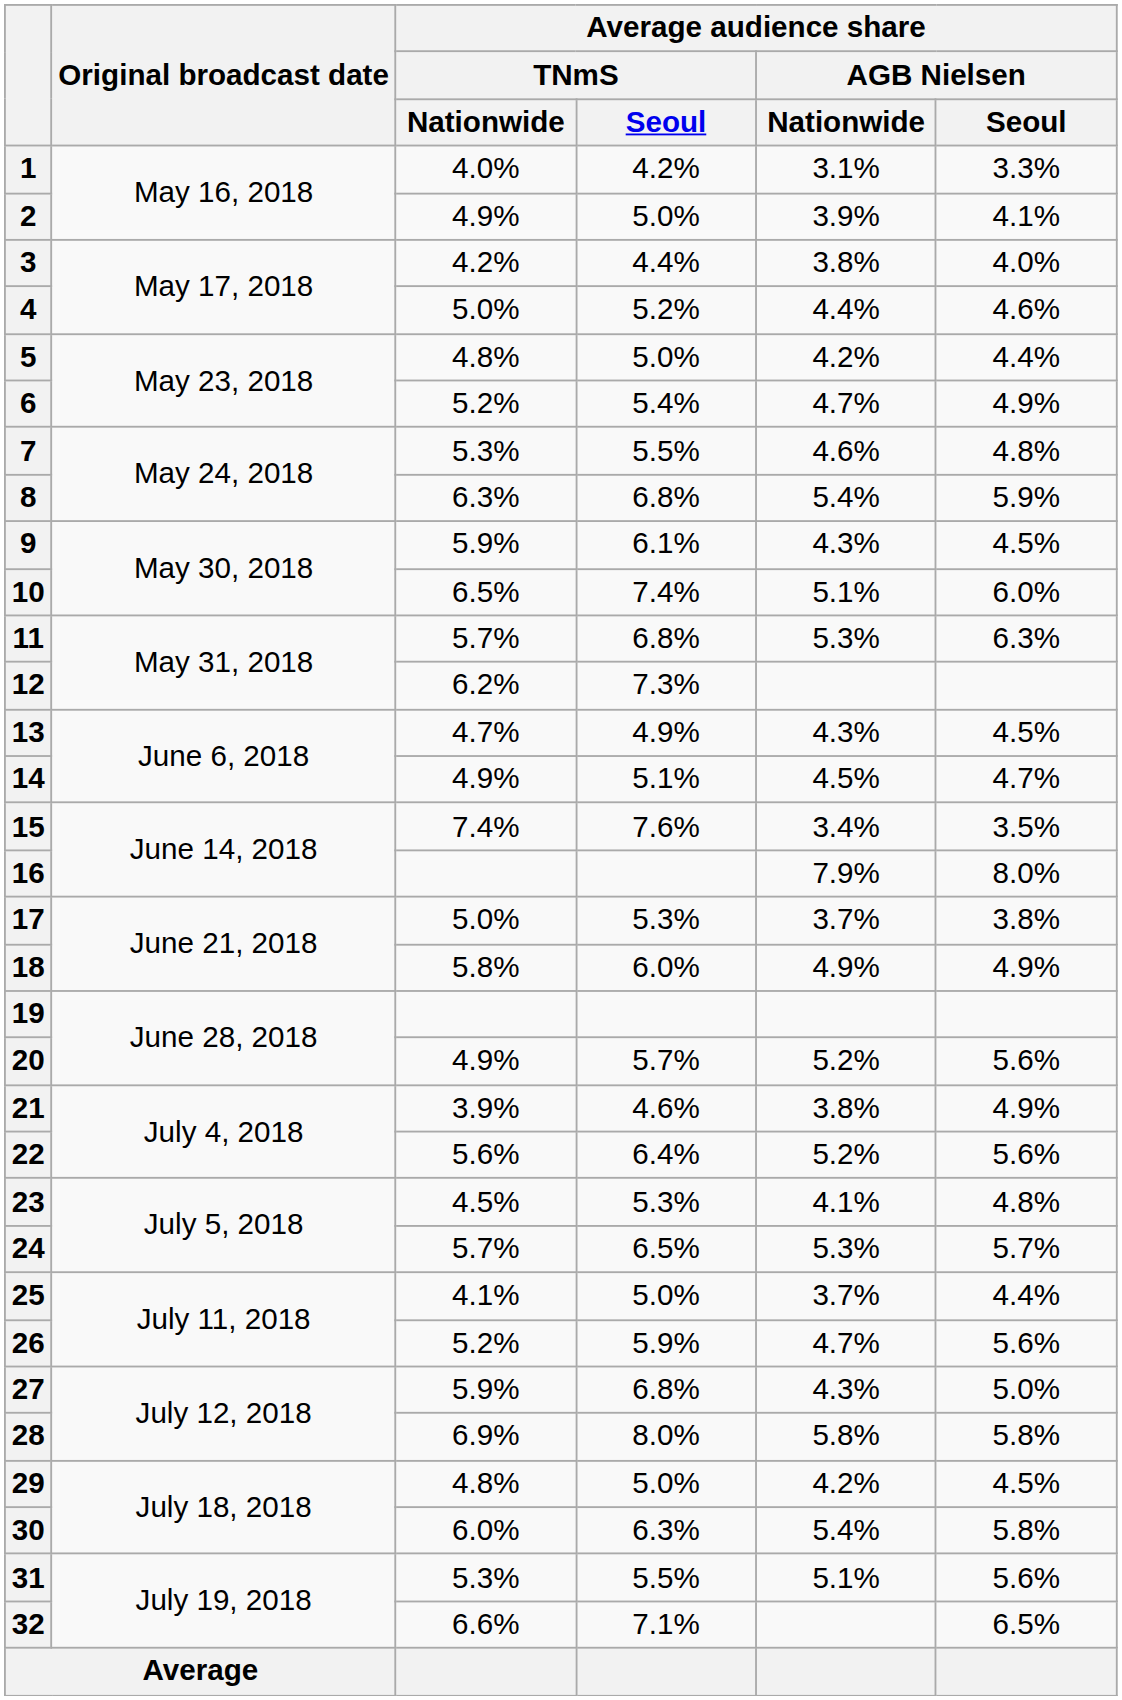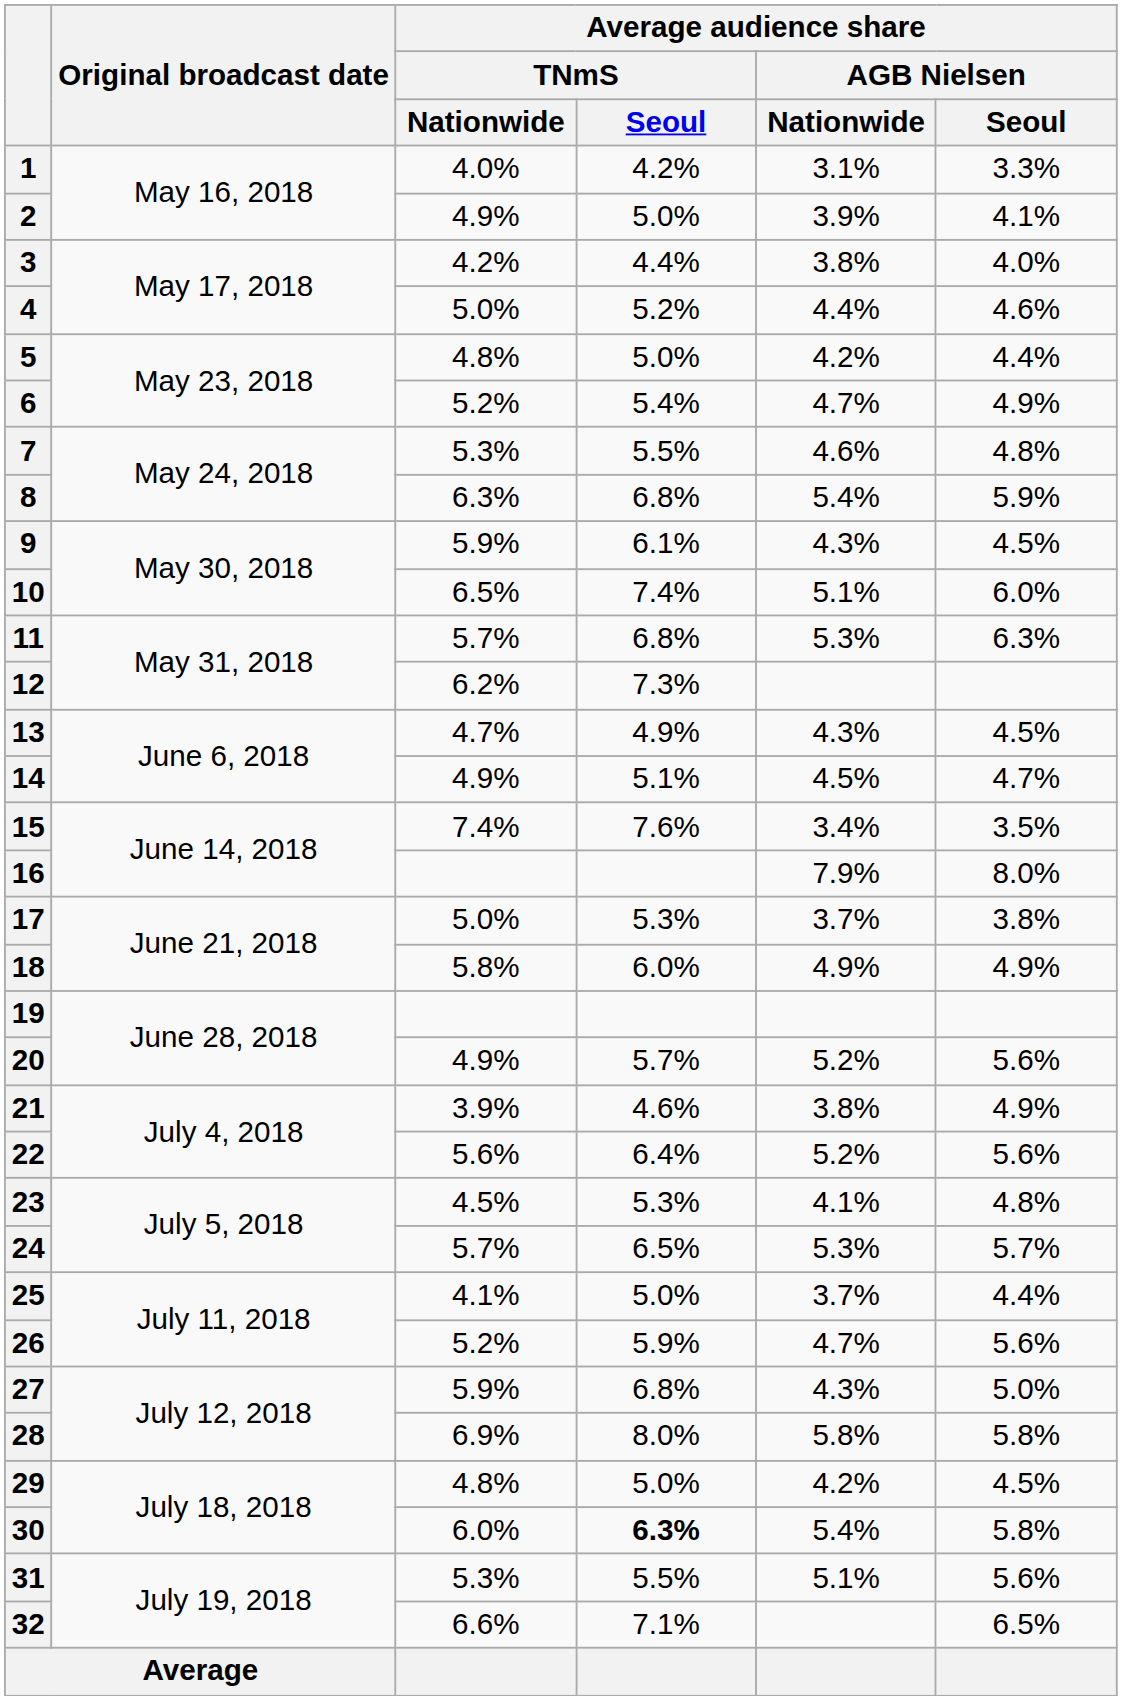(666, 1530) normal -> (666, 1530) bold
